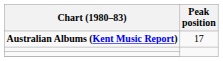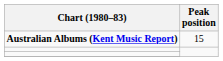(199, 39) 17 -> (199, 39) 15
